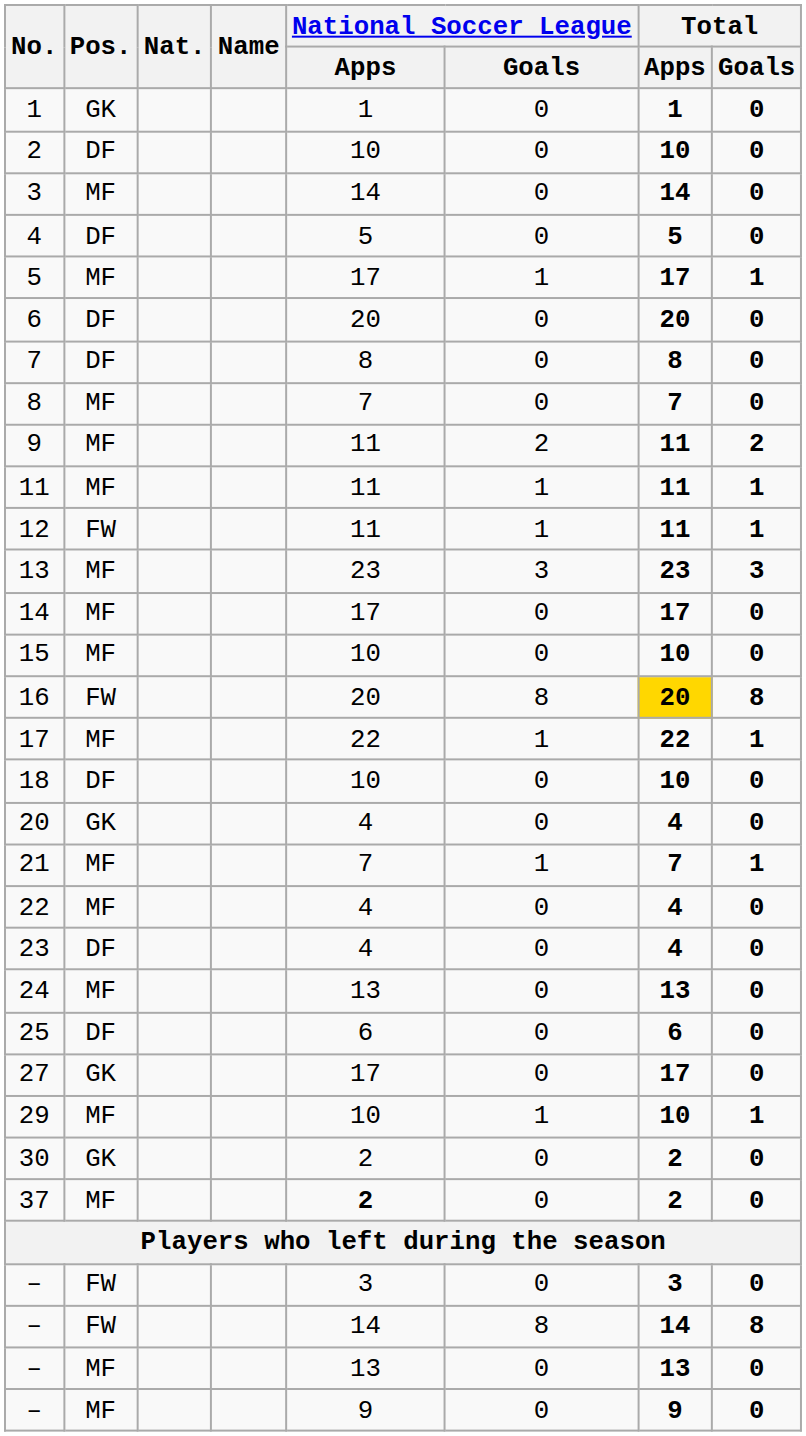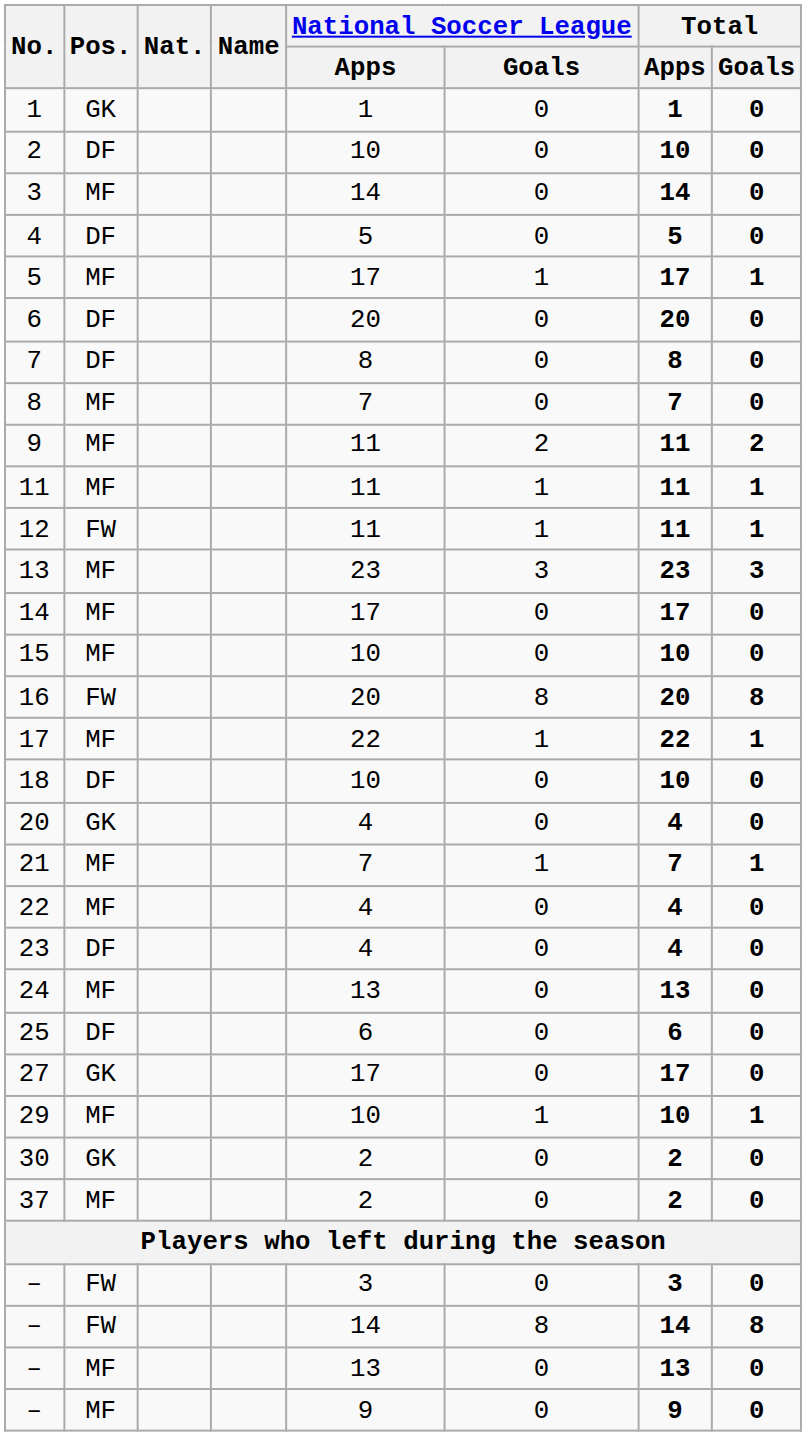(675, 697) gold background -> (675, 697) no background
(365, 1201) bold -> (365, 1201) normal
